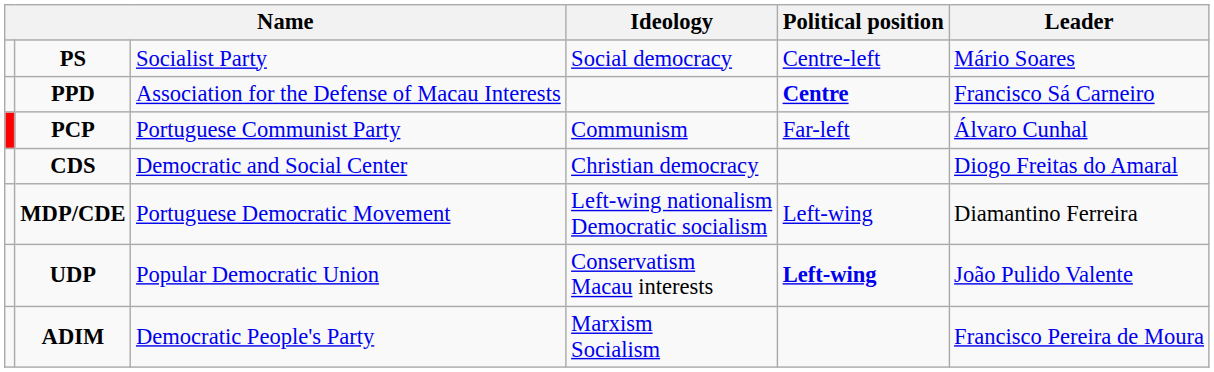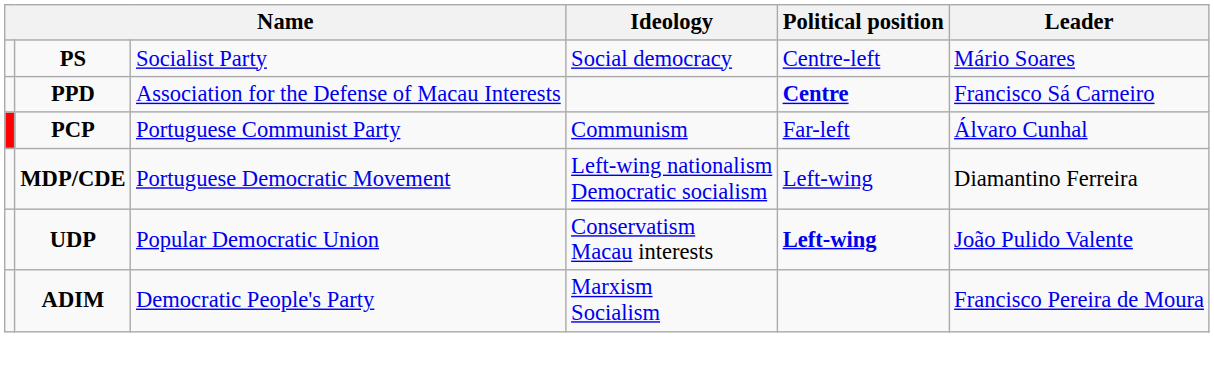- row: (73, 165)
